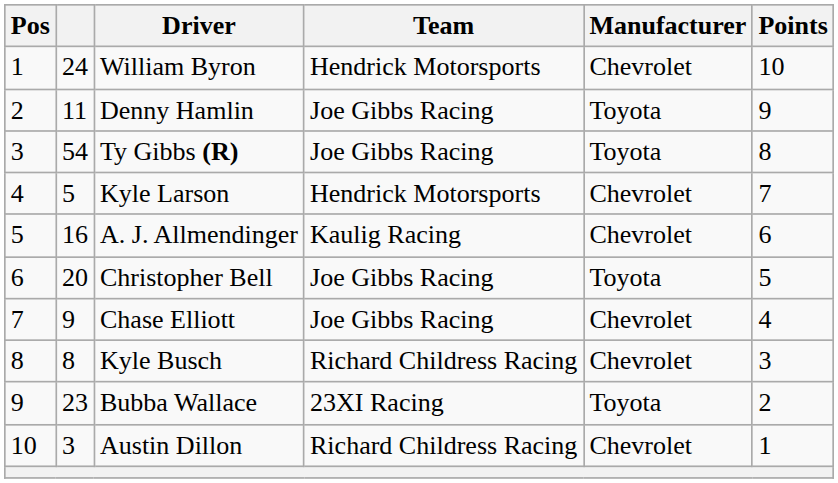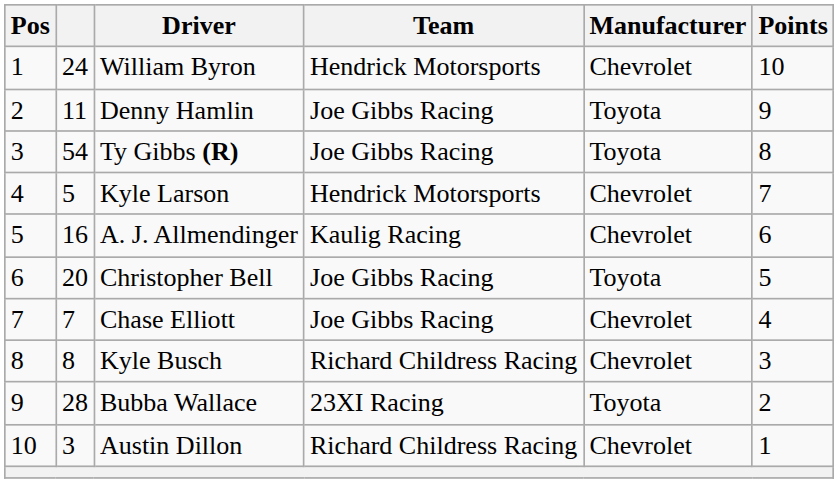(68, 318) 9 -> (68, 318) 7
(75, 402) 23 -> (75, 402) 28
